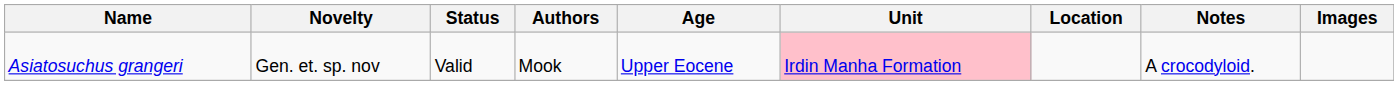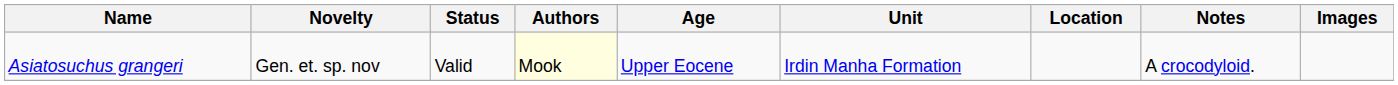(540, 66) no background -> (540, 66) lightyellow background
(873, 66) pink background -> (873, 66) no background
